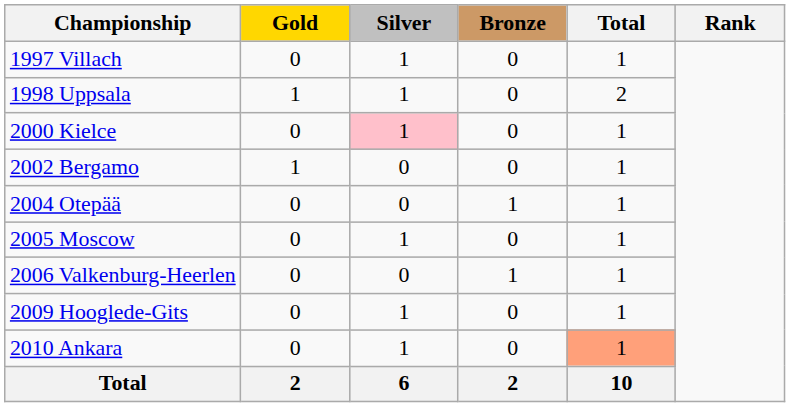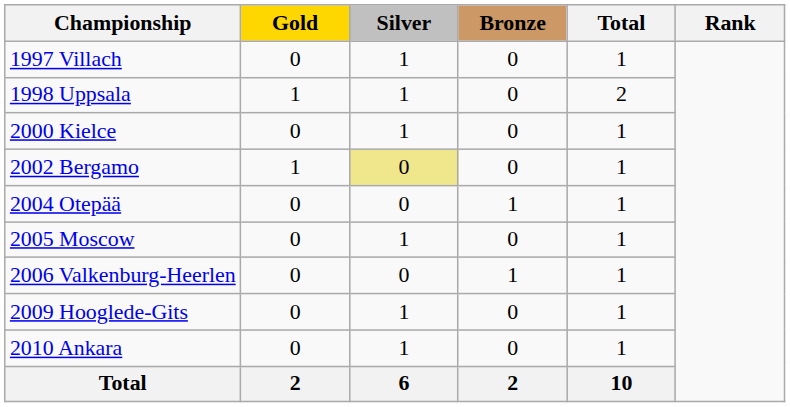(404, 131) pink background -> (404, 131) no background
(404, 167) no background -> (404, 167) khaki background
(621, 347) lightsalmon background -> (621, 347) no background
